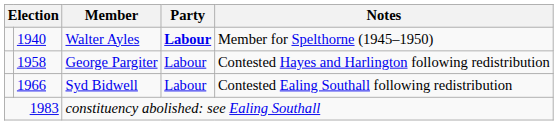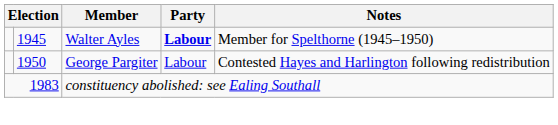(31, 39) 1940 -> (31, 39) 1945
(31, 62) 1958 -> (31, 62) 1950
- row: (102, 85)
